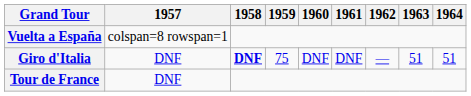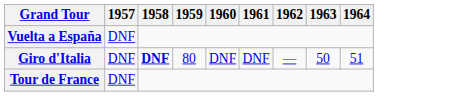(168, 36) colspan=8 rowspan=1 -> (121, 36) DNF
(282, 58) 75 -> (189, 58) 80
(416, 58) 51 -> (323, 58) 50
